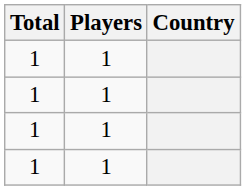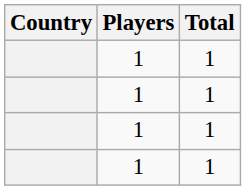columns swapped: (194, 22) <-> (35, 22)
